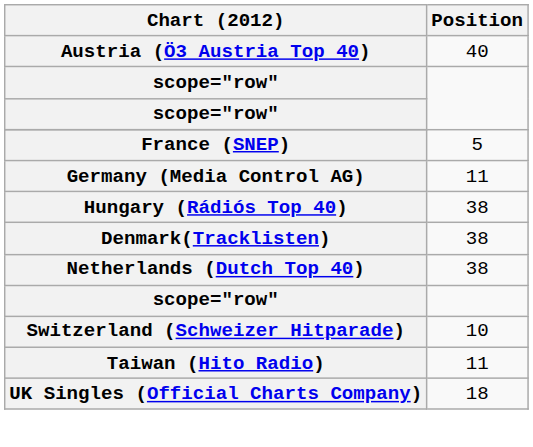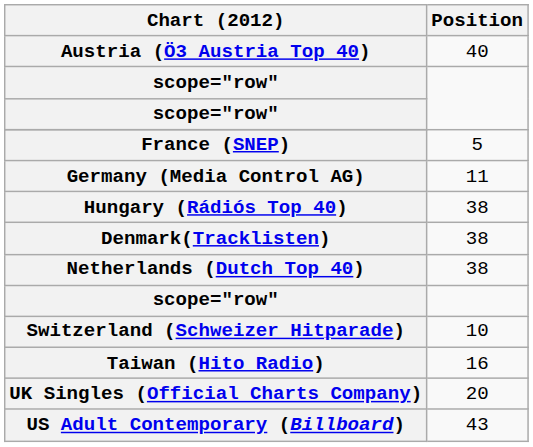(477, 363) 11 -> (477, 363) 16
(477, 394) 18 -> (477, 394) 20
+ row: (216, 425)
